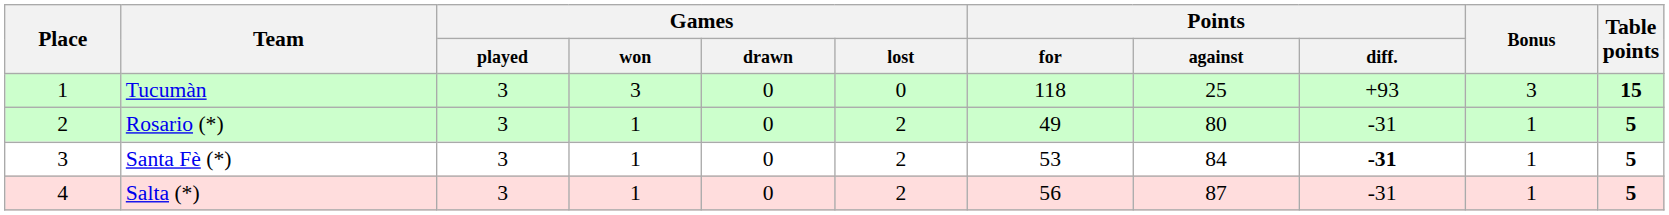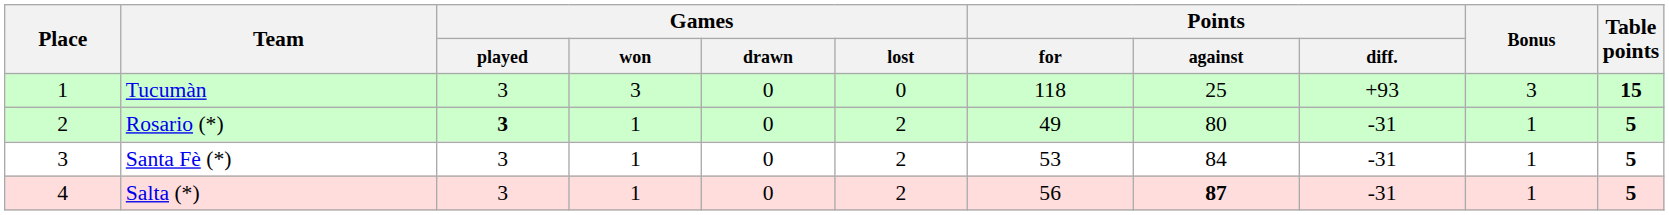(503, 124) normal -> (503, 124) bold
(1382, 158) bold -> (1382, 158) normal
(1216, 192) normal -> (1216, 192) bold
